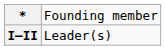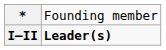(78, 35) normal -> (78, 35) bold
